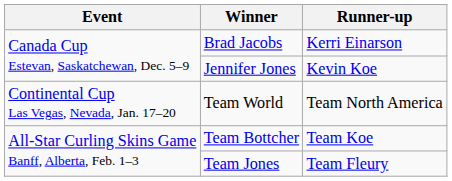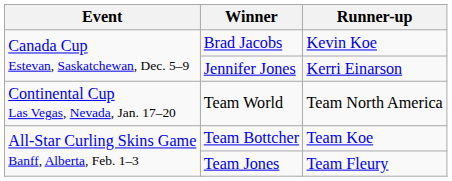(354, 42) Kerri Einarson -> (342, 42) Kevin Koe
(342, 68) Kevin Koe -> (354, 68) Kerri Einarson
